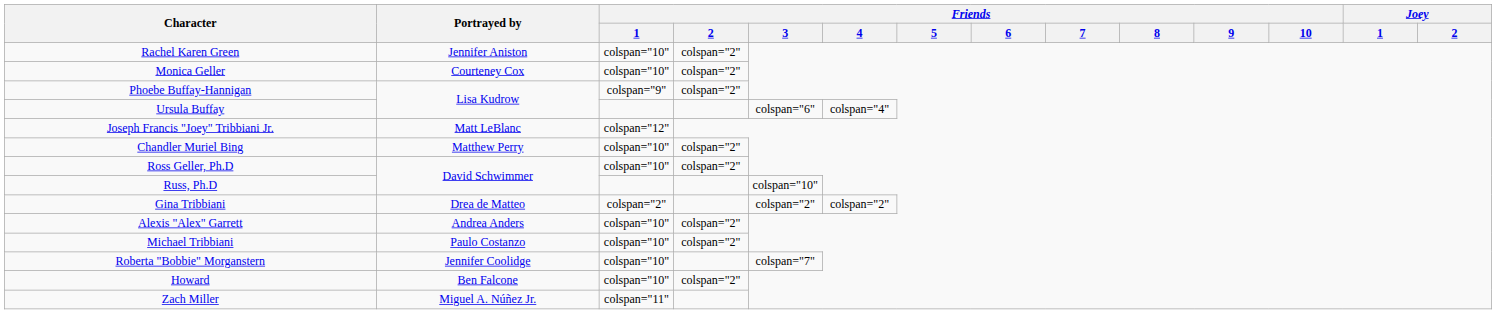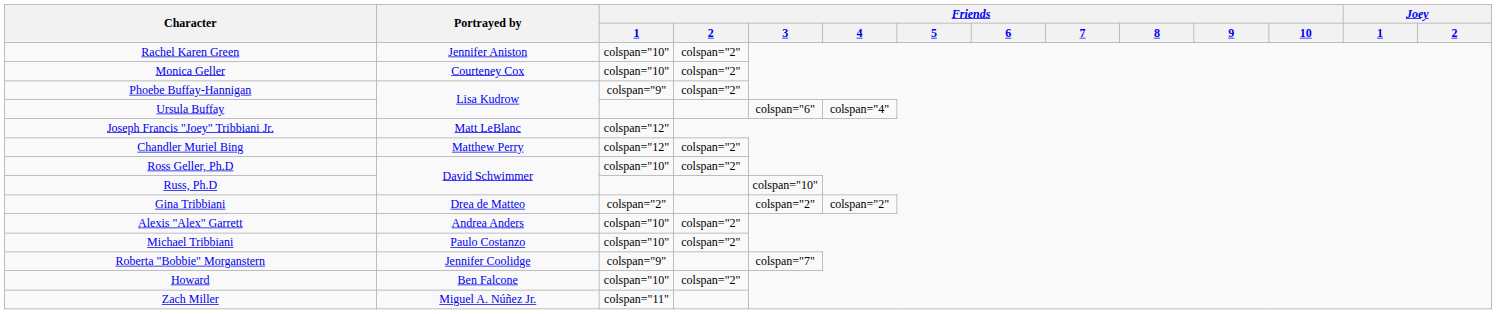(636, 147) colspan="10" -> (636, 147) colspan="12"
(636, 261) colspan="10" -> (636, 261) colspan="9"
